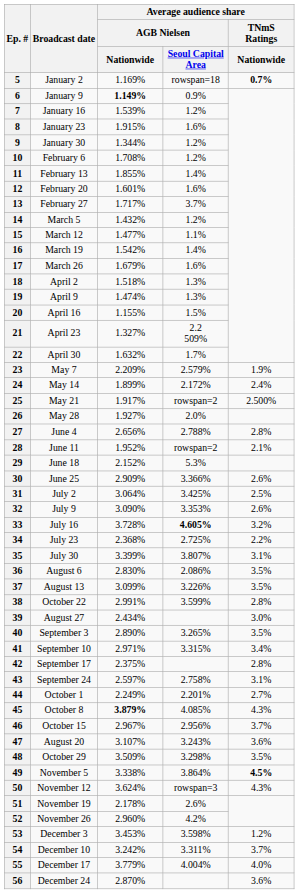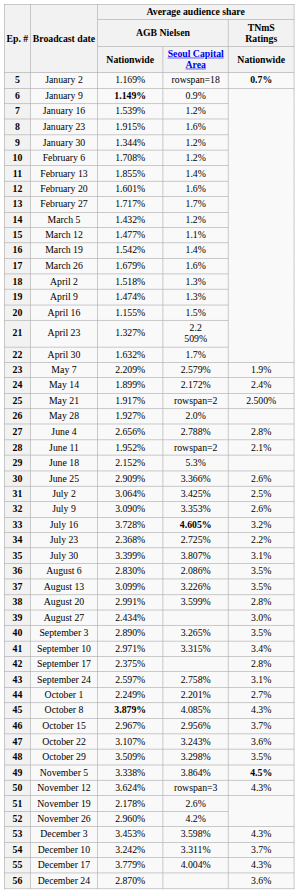(196, 204) 3.7% -> (196, 204) 1.7%
(64, 602) October 22 -> (64, 602) August 20
(64, 741) August 20 -> (64, 741) October 22
(261, 834) 1.2% -> (261, 834) 4.3%
(261, 865) 4.0% -> (261, 865) 4.3%
